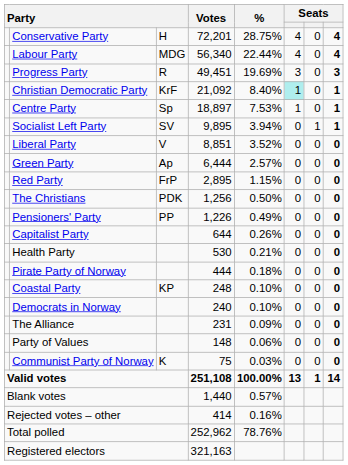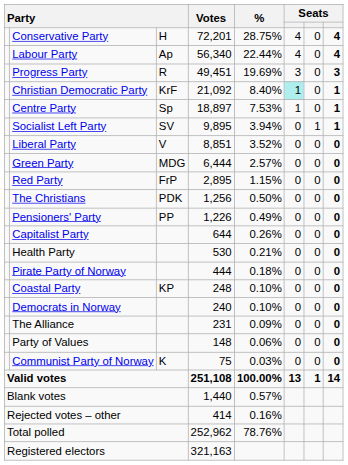(172, 54) MDG -> (166, 54) Ap
(166, 162) Ap -> (172, 162) MDG
